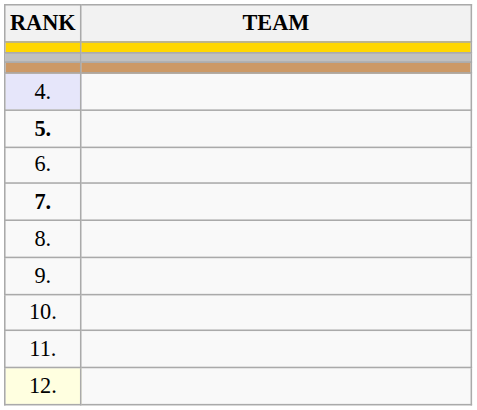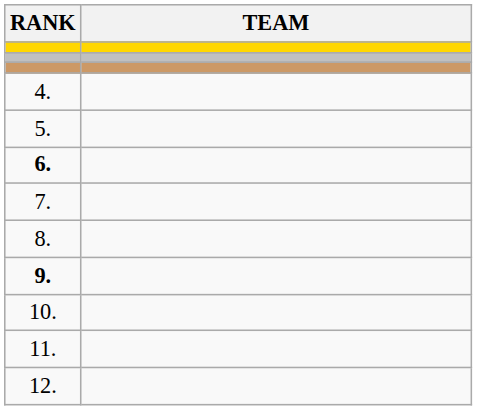(43, 91) lavender background -> (43, 91) no background
(43, 128) bold -> (43, 128) normal
(43, 165) normal -> (43, 165) bold
(43, 201) bold -> (43, 201) normal
(43, 275) normal -> (43, 275) bold
(43, 385) lightyellow background -> (43, 385) no background
